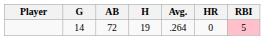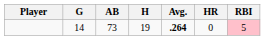(112, 27) 72 -> (112, 27) 73
(178, 27) normal -> (178, 27) bold
